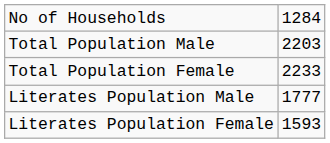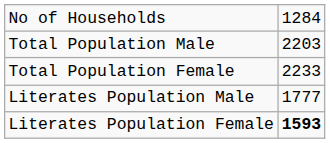(301, 125) normal -> (301, 125) bold
